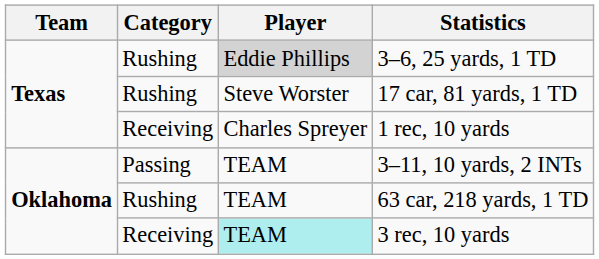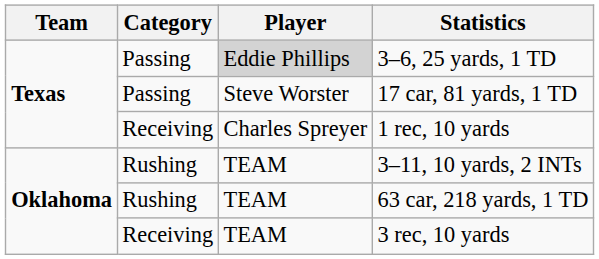(160, 58) Rushing -> (157, 58) Passing
(160, 93) Rushing -> (157, 93) Passing
(157, 164) Passing -> (160, 164) Rushing
(255, 235) paleturquoise background -> (255, 235) no background
